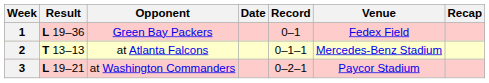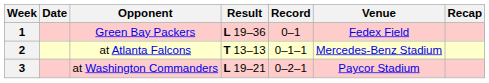columns swapped: (253, 13) <-> (63, 13)
